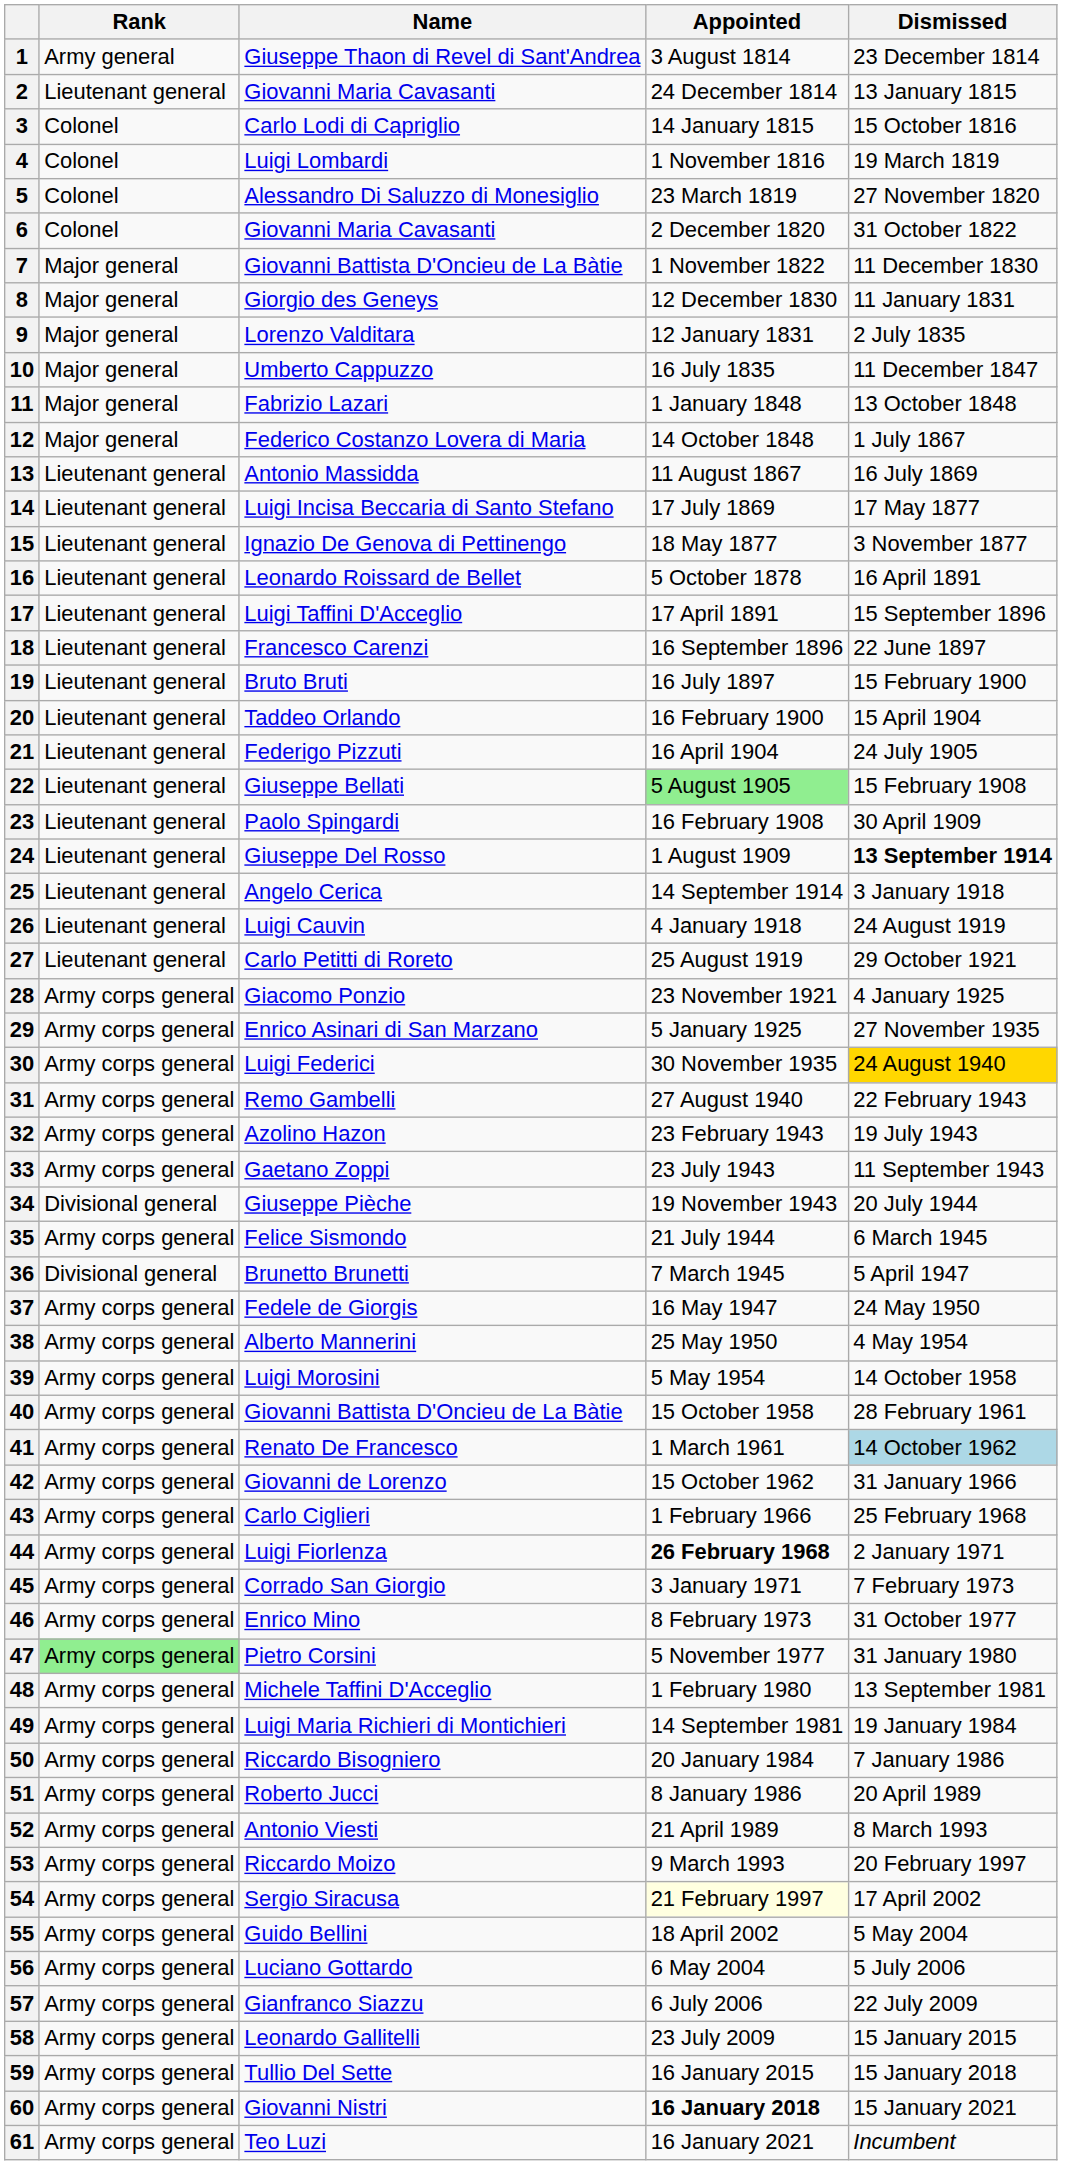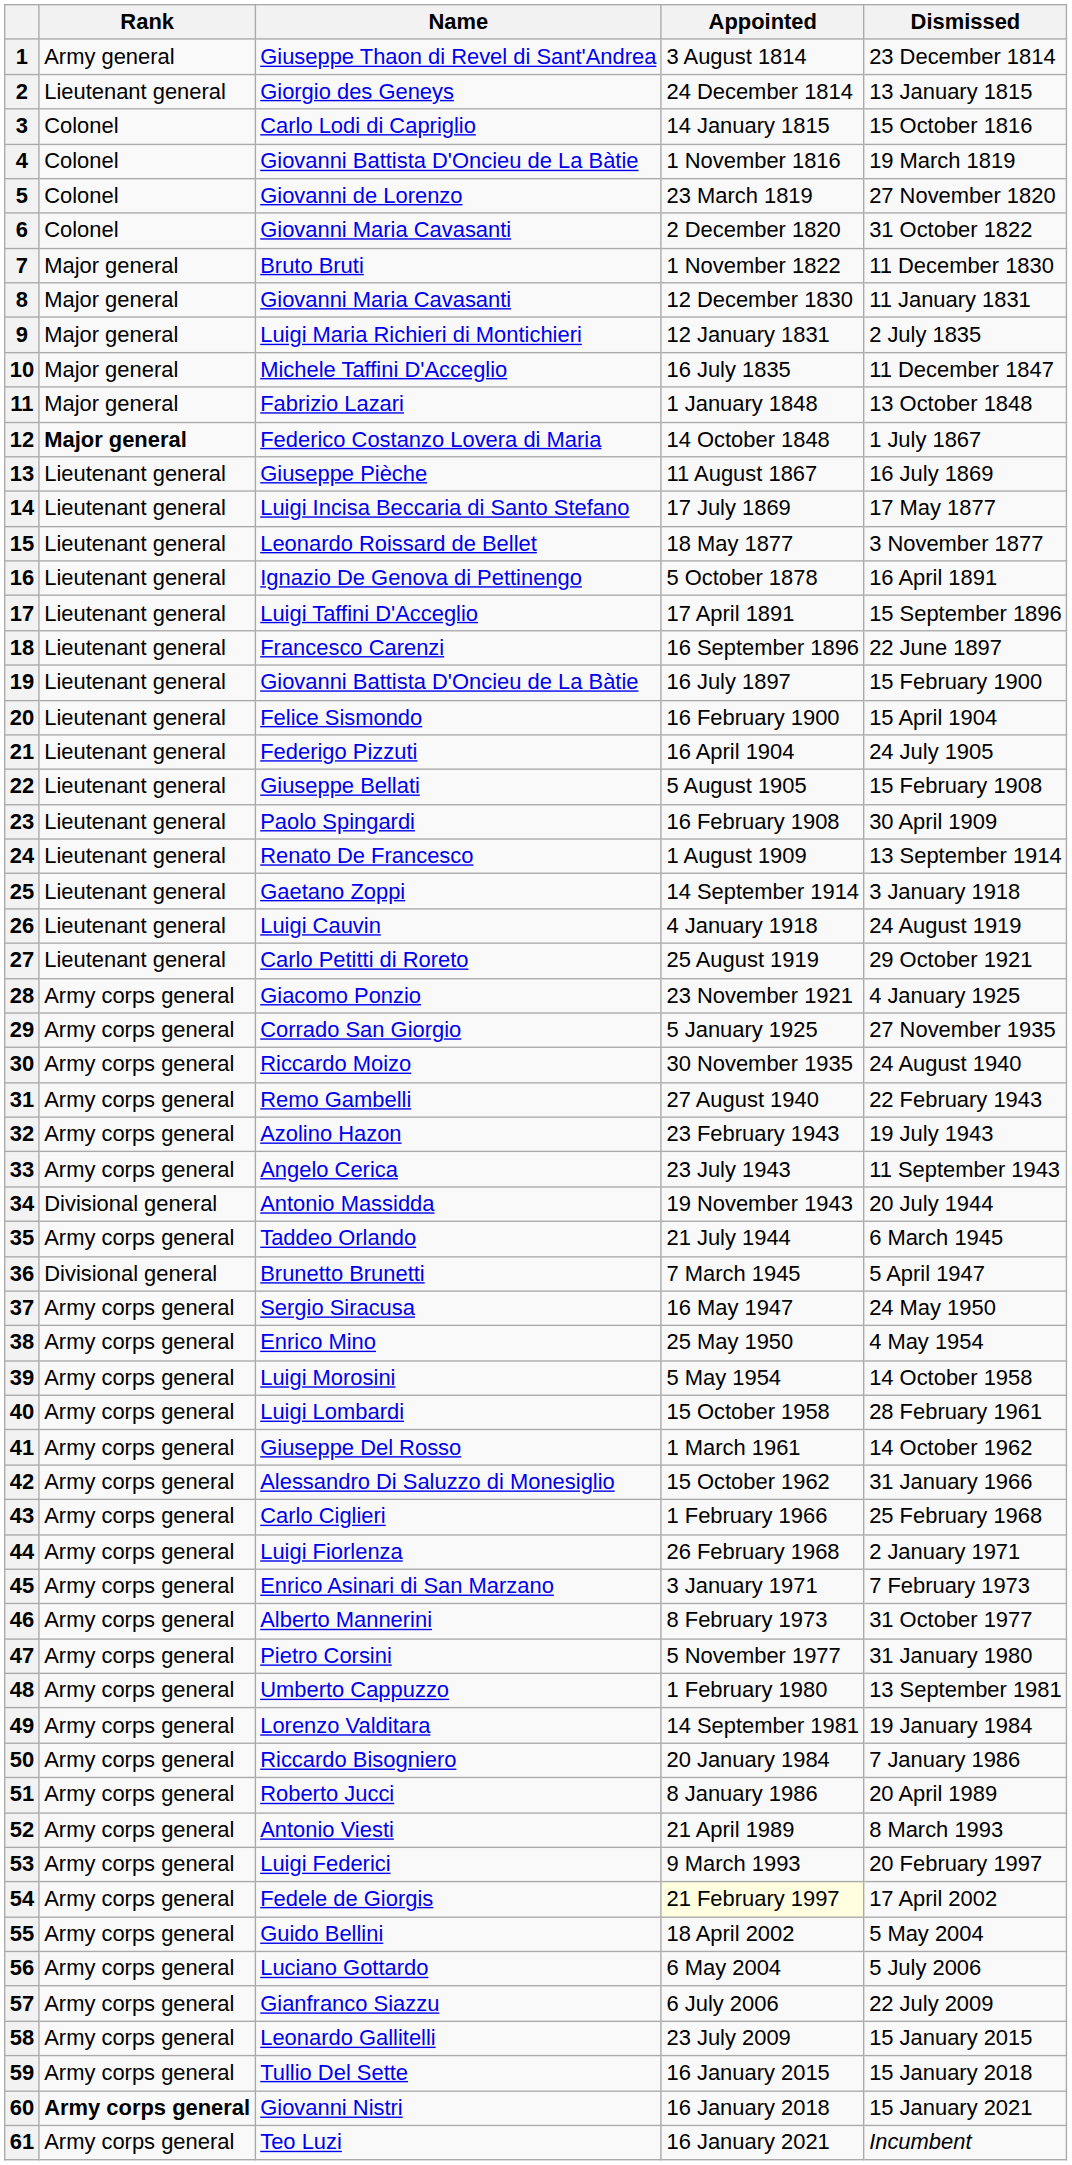(370, 91) Giovanni Maria Cavasanti -> (357, 91) Giorgio des Geneys
(316, 160) Luigi Lombardi -> (449, 160) Giovanni Battista D'Oncieu de La Bàtie
(422, 195) Alessandro Di Saluzzo di Monesiglio -> (361, 195) Giovanni de Lorenzo
(434, 265) Giovanni Battista D'Oncieu de La Bàtie -> (312, 265) Bruto Bruti
(341, 299) Giorgio des Geneys -> (386, 299) Giovanni Maria Cavasanti
(329, 334) Lorenzo Valditara -> (421, 334) Luigi Maria Richieri di Montichieri
(339, 369) Umberto Cappuzzo -> (384, 369) Michele Taffini D'Acceglio
(111, 439) normal -> (115, 439) bold
(331, 473) Antonio Massidda -> (344, 473) Giuseppe Pièche
(405, 543) Ignazio De Genova di Pettinengo -> (399, 543) Leonardo Roissard de Bellet
(383, 578) Leonardo Roissard de Bellet -> (421, 578) Ignazio De Genova di Pettinengo
(296, 682) Bruto Bruti -> (449, 682) Giovanni Battista D'Oncieu de La Bàtie
(322, 717) Taddeo Orlando -> (341, 717) Felice Sismondo
(721, 786) lightgreen background -> (737, 786) no background
(345, 856) Giuseppe Del Rosso -> (367, 856) Renato De Francesco
(953, 856) bold -> (965, 856) normal
(313, 890) Angelo Cerica -> (333, 890) Gaetano Zoppi
(391, 1030) Enrico Asinari di San Marzano -> (361, 1030) Corrado San Giorgio
(310, 1064) Luigi Federici -> (336, 1064) Riccardo Moizo
(929, 1064) gold background -> (945, 1064) no background
(317, 1169) Gaetano Zoppi -> (329, 1169) Angelo Cerica
(328, 1203) Giuseppe Pièche -> (347, 1203) Antonio Massidda
(325, 1238) Felice Sismondo -> (338, 1238) Taddeo Orlando
(331, 1308) Fedele de Giorgis -> (338, 1308) Sergio Siracusa
(330, 1342) Alberto Mannerini -> (318, 1342) Enrico Mino
(434, 1412) Giovanni Battista D'Oncieu de La Bàtie -> (332, 1412) Luigi Lombardi
(351, 1447) Renato De Francesco -> (361, 1447) Giuseppe Del Rosso
(935, 1447) lightblue background -> (951, 1447) no background
(346, 1481) Giovanni de Lorenzo -> (437, 1481) Alessandro Di Saluzzo di Monesiglio
(740, 1551) bold -> (753, 1551) normal
(345, 1586) Corrado San Giorgio -> (407, 1586) Enrico Asinari di San Marzano
(302, 1621) Enrico Mino -> (346, 1621) Alberto Mannerini
(139, 1655) lightgreen background -> (139, 1655) no background
(368, 1690) Michele Taffini D'Acceglio -> (355, 1690) Umberto Cappuzzo
(405, 1725) Luigi Maria Richieri di Montichieri -> (345, 1725) Lorenzo Valditara
(320, 1864) Riccardo Moizo -> (325, 1864) Luigi Federici
(322, 1899) Sergio Siracusa -> (347, 1899) Fedele de Giorgis
(139, 2107) normal -> (147, 2107) bold
(735, 2107) bold -> (748, 2107) normal
